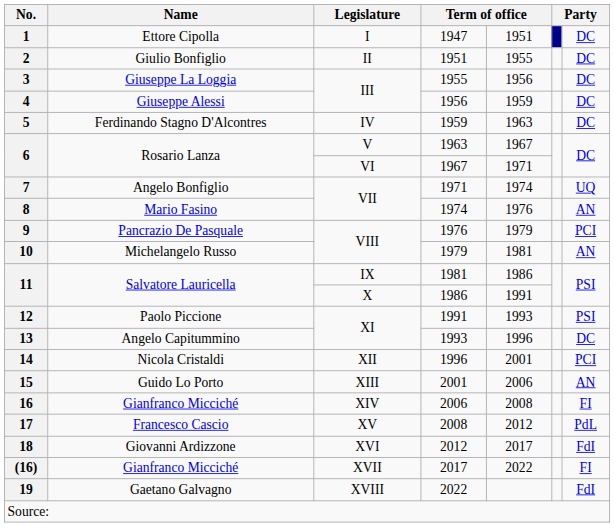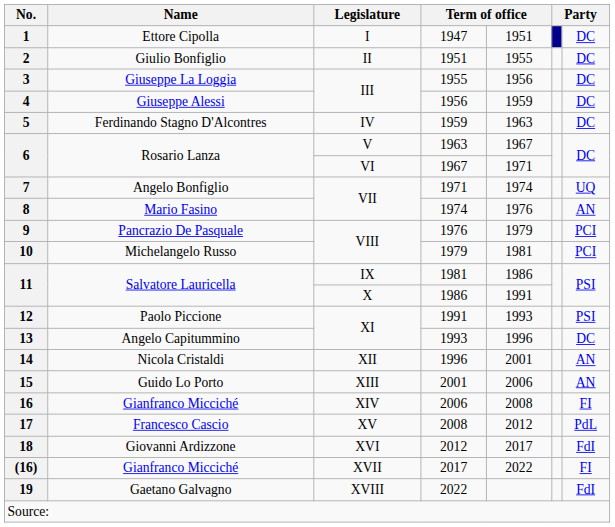(586, 252) AN -> (586, 252) PCI
(586, 360) PCI -> (586, 360) AN
